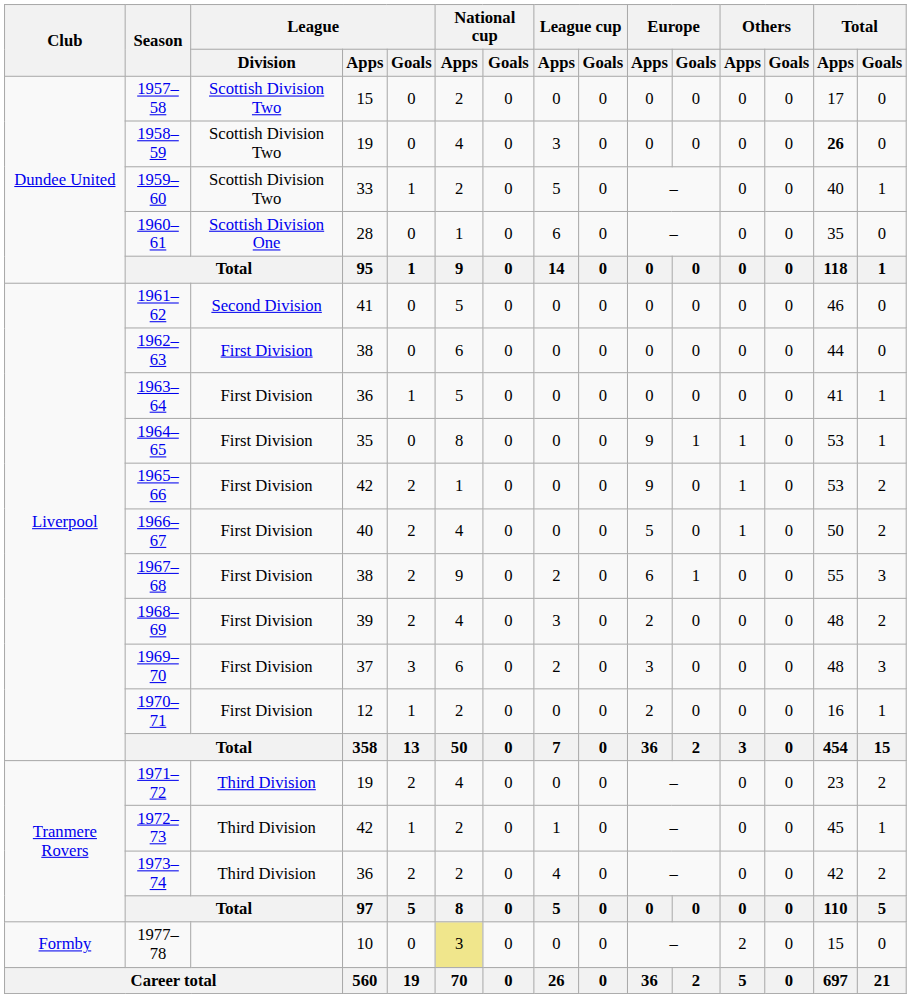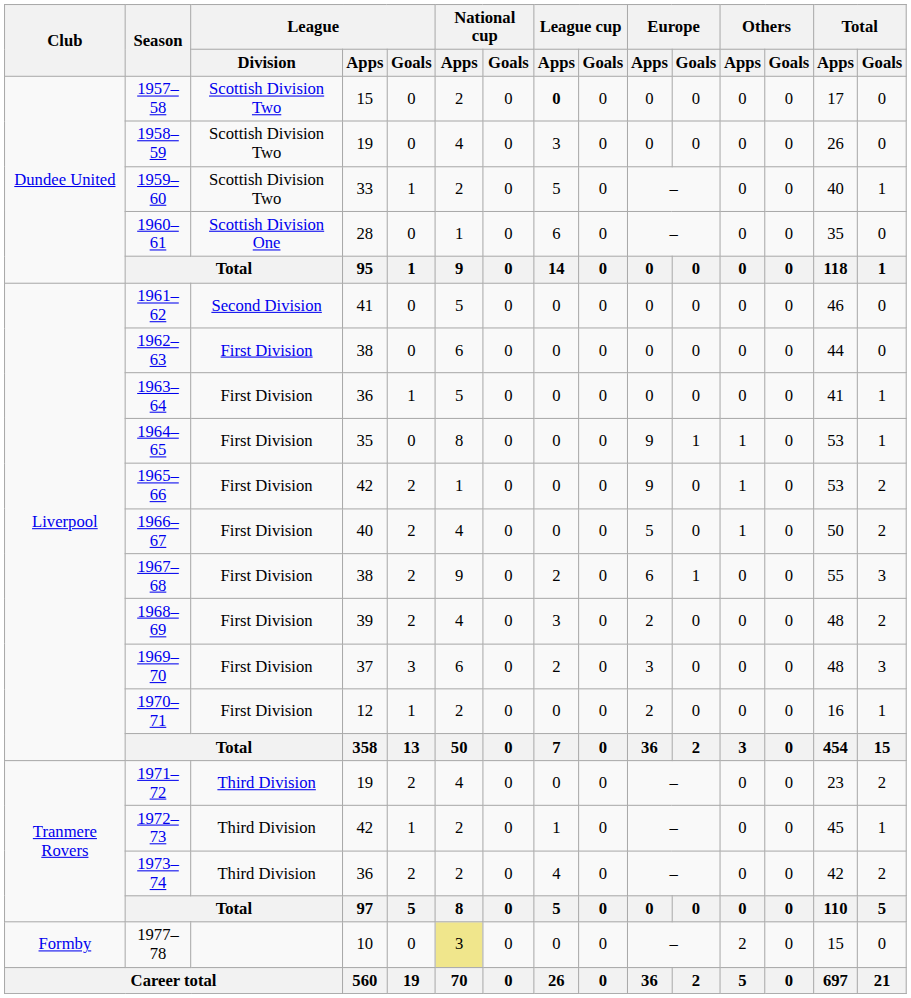(556, 98) normal -> (556, 98) bold
(835, 143) bold -> (835, 143) normal
